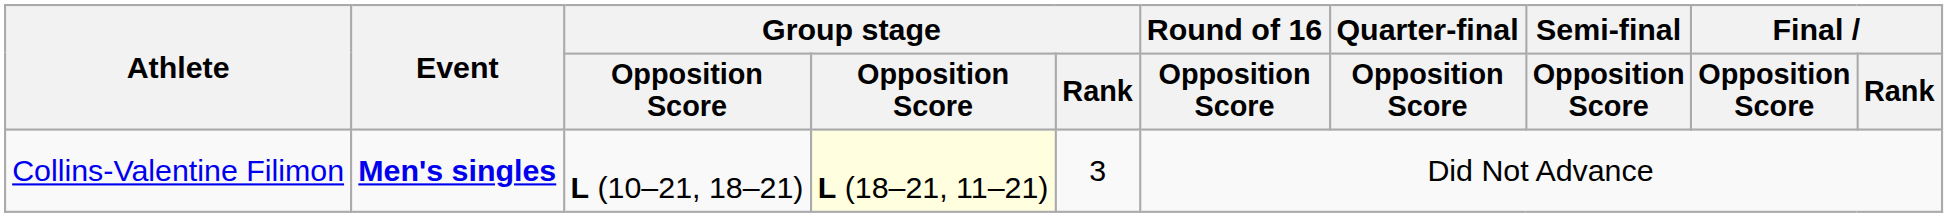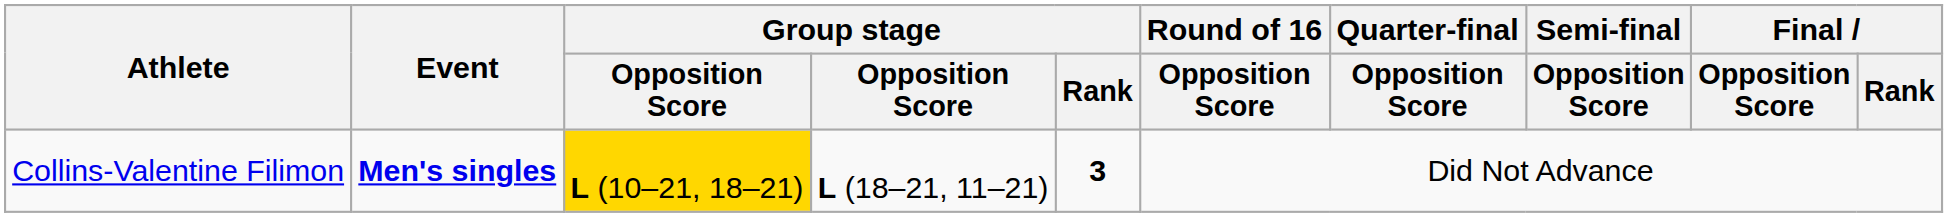(687, 188) no background -> (687, 188) gold background
(933, 188) lightyellow background -> (933, 188) no background
(1098, 171) normal -> (1098, 171) bold
